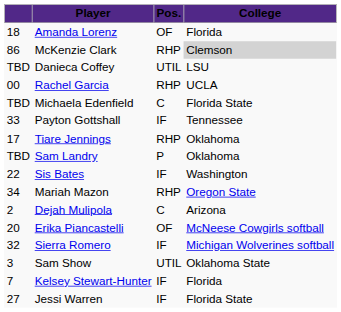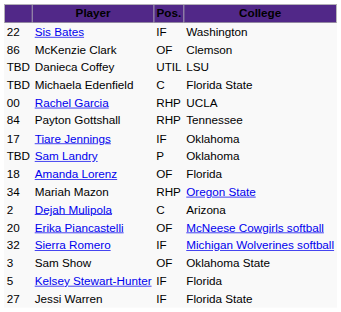rows swapped: (59, 174) <-> (76, 32)
(169, 50) RHP -> (164, 50) OF
(209, 50) lightgrey background -> (209, 50) no background
rows swapped: (84, 103) <-> (72, 85)
(13, 121) 33 -> (13, 121) 84
(161, 121) IF -> (169, 121) RHP
(169, 139) RHP -> (161, 139) IF
(169, 263) UTIL -> (164, 263) OF
(10, 281) 7 -> (10, 281) 5
